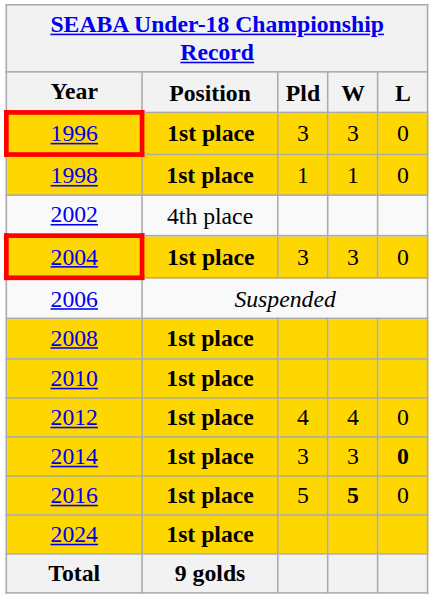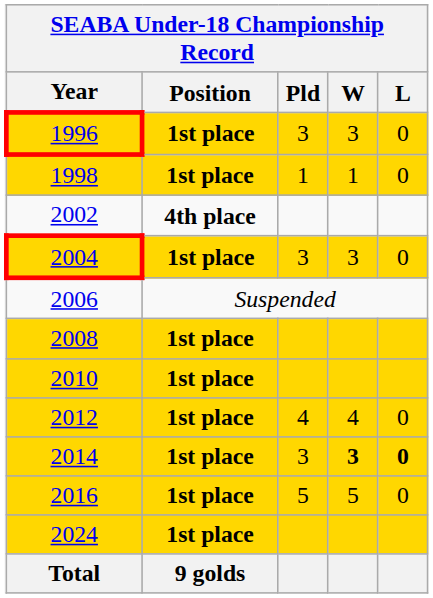(210, 215) normal -> (210, 215) bold
(353, 455) normal -> (353, 455) bold
(353, 494) bold -> (353, 494) normal
